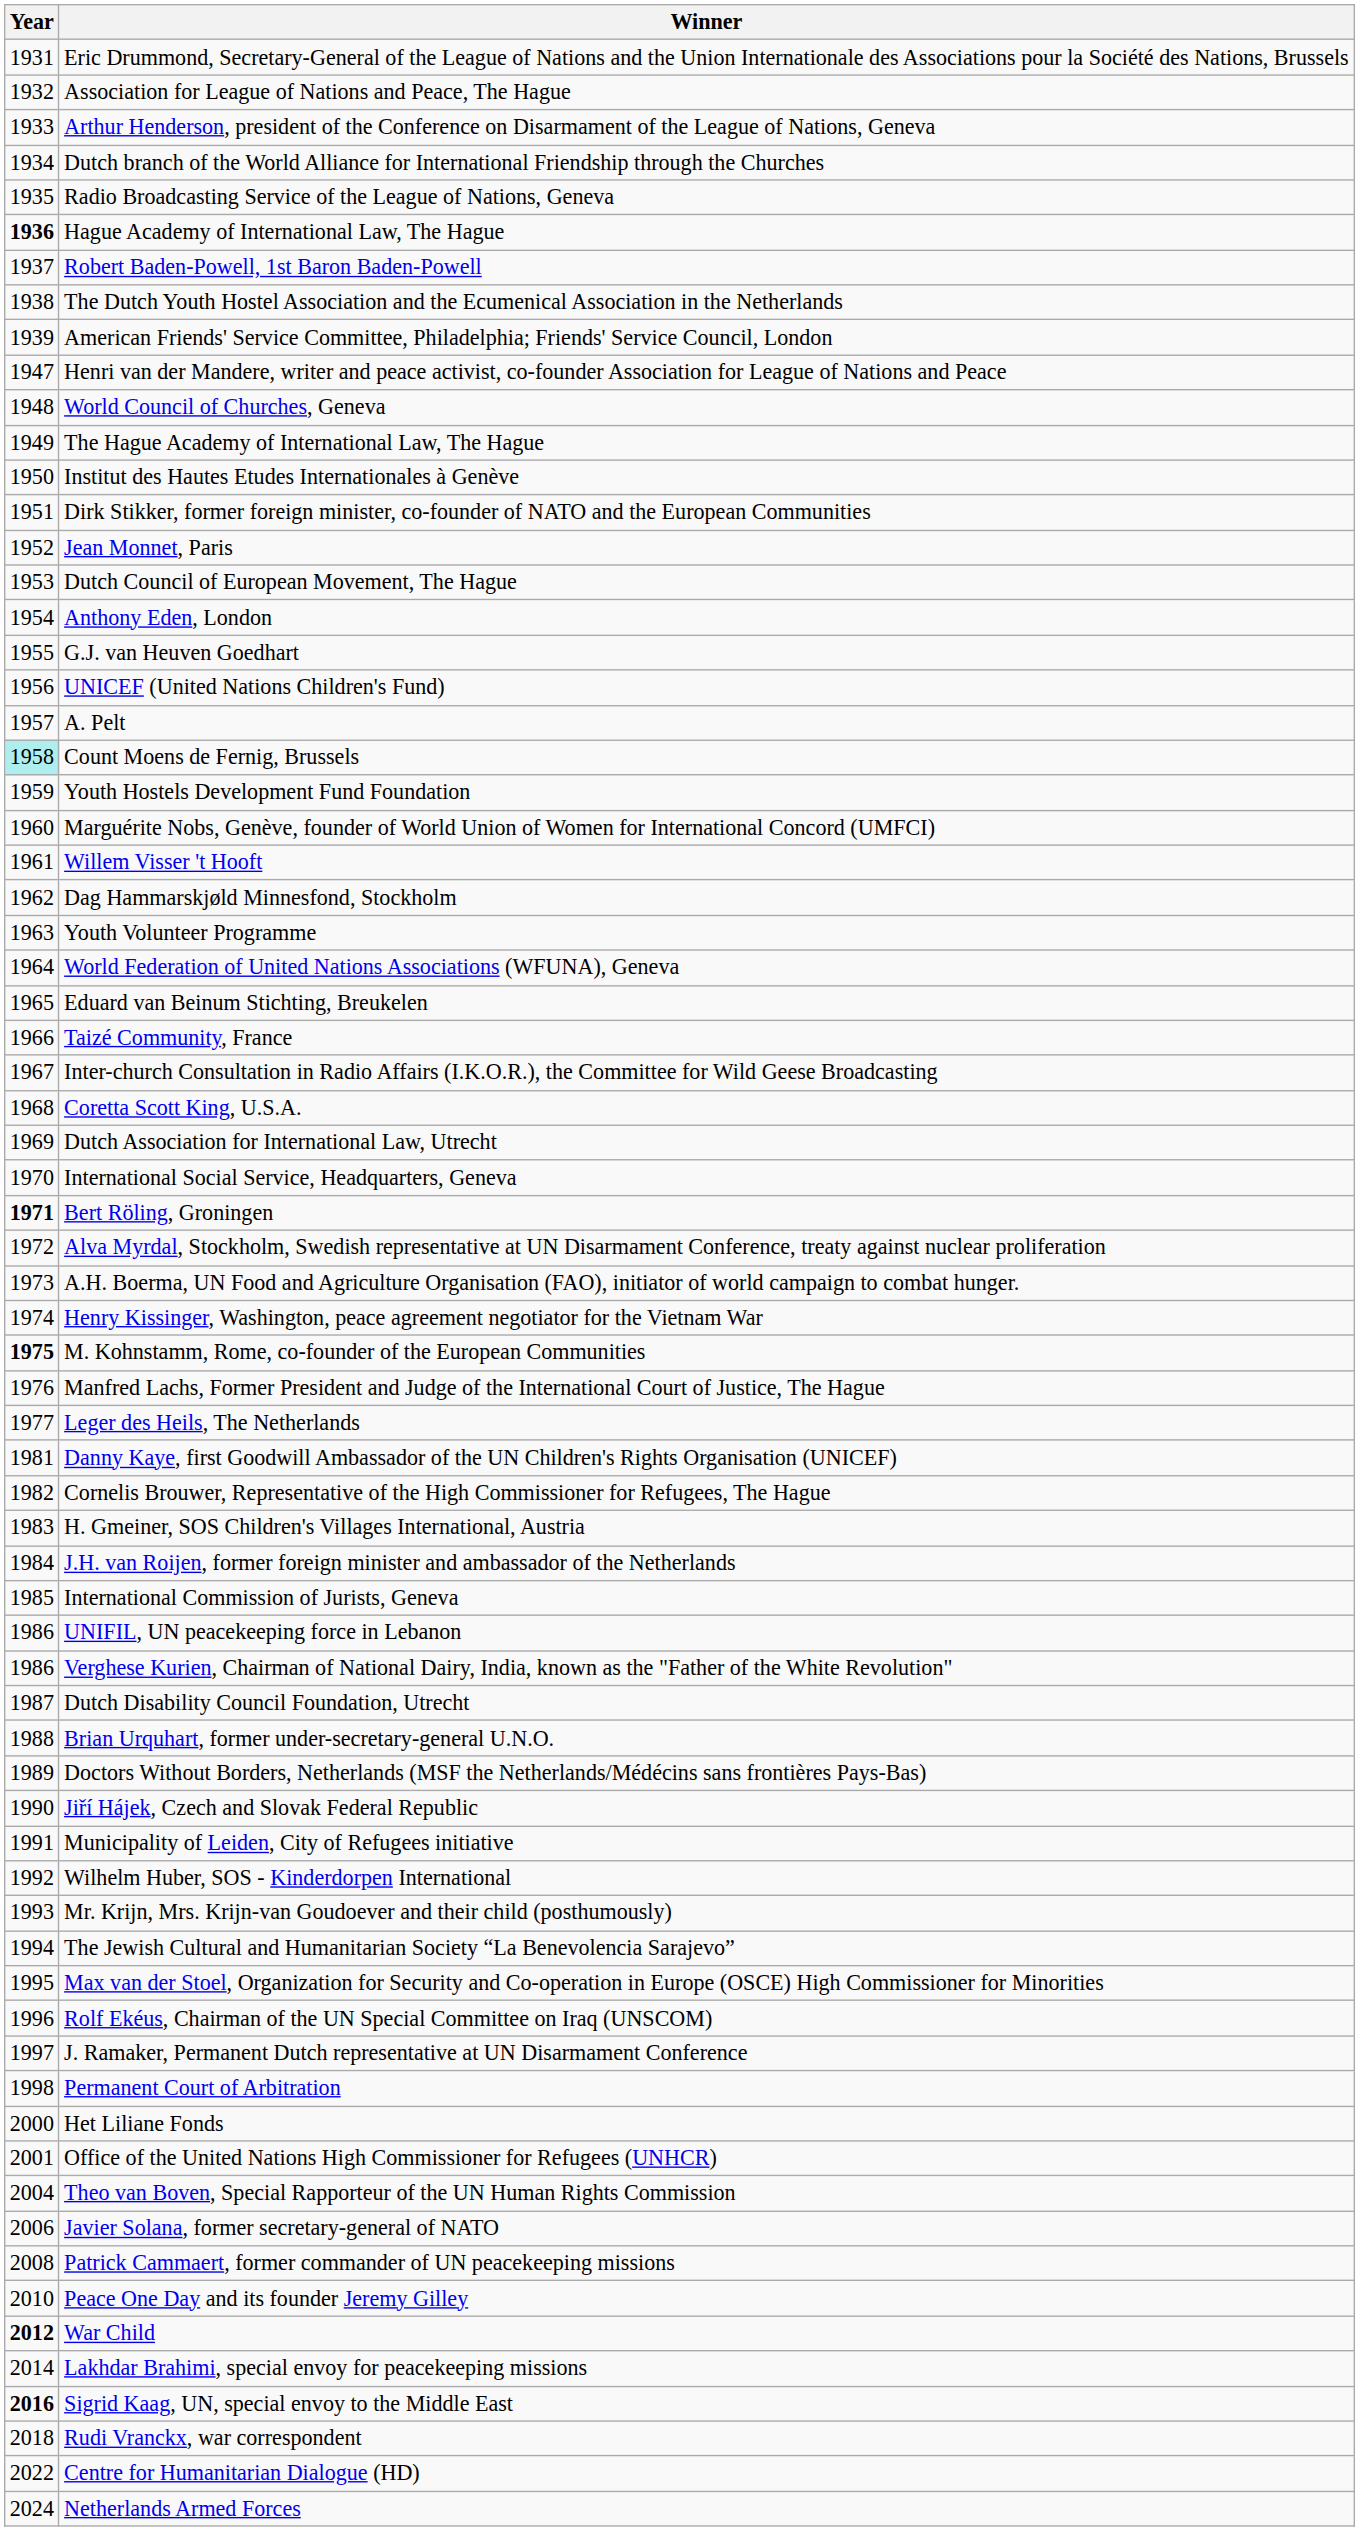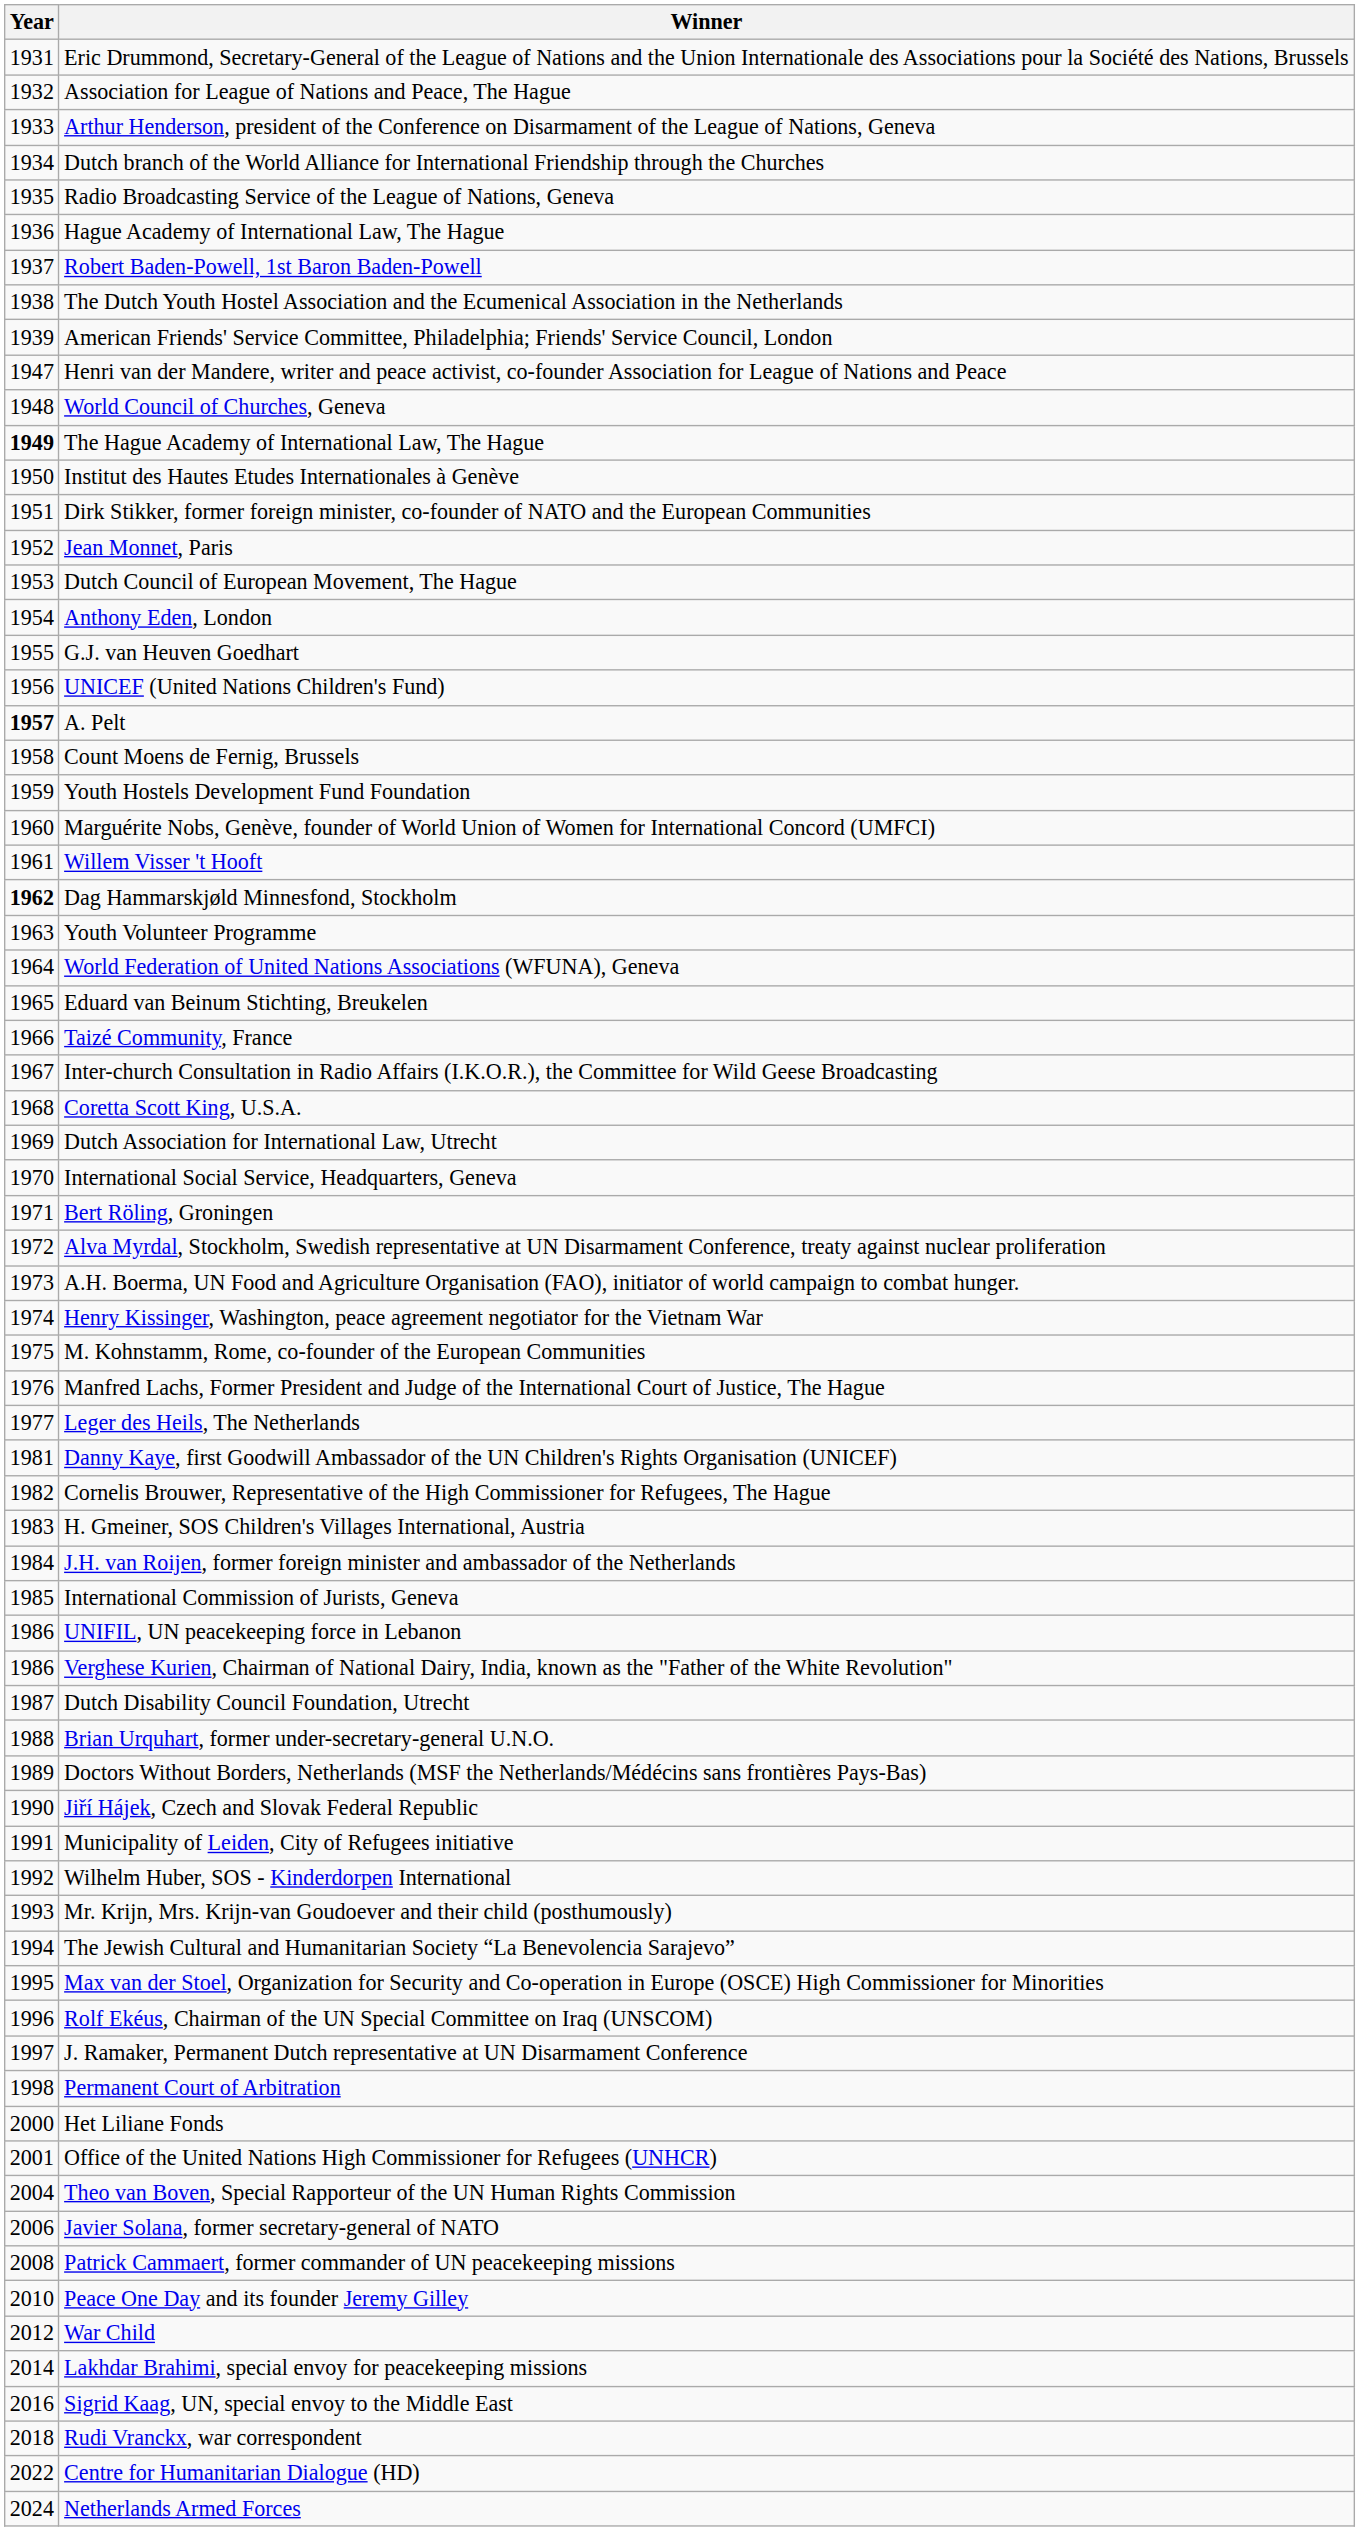(32, 232) bold -> (32, 232) normal
(32, 442) normal -> (32, 442) bold
(32, 722) normal -> (32, 722) bold
(32, 757) paleturquoise background -> (32, 757) no background
(32, 897) normal -> (32, 897) bold
(32, 1212) bold -> (32, 1212) normal
(32, 1352) bold -> (32, 1352) normal
(32, 2333) bold -> (32, 2333) normal
(32, 2403) bold -> (32, 2403) normal
